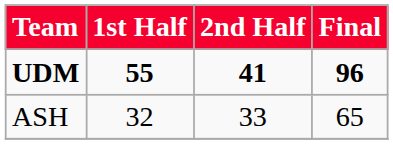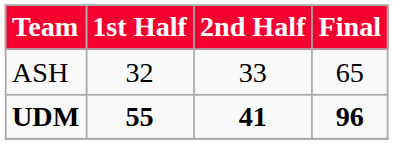rows swapped: (40, 116) <-> (46, 71)
